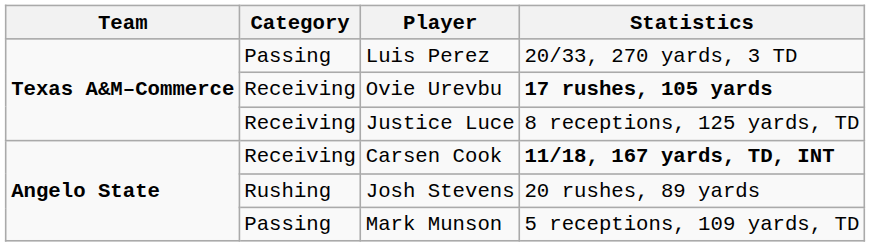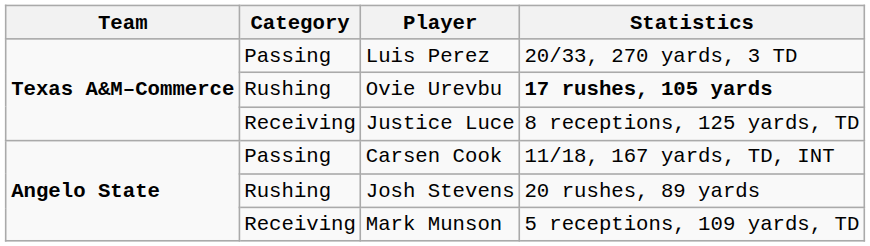(300, 90) Receiving -> (288, 90) Rushing
(300, 157) Receiving -> (288, 157) Passing
(680, 157) bold -> (680, 157) normal
(288, 224) Passing -> (300, 224) Receiving
